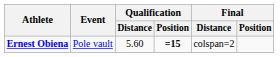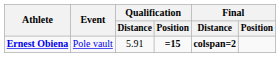(135, 44) 5.60 -> (135, 44) 5.91
(214, 44) normal -> (215, 44) bold
